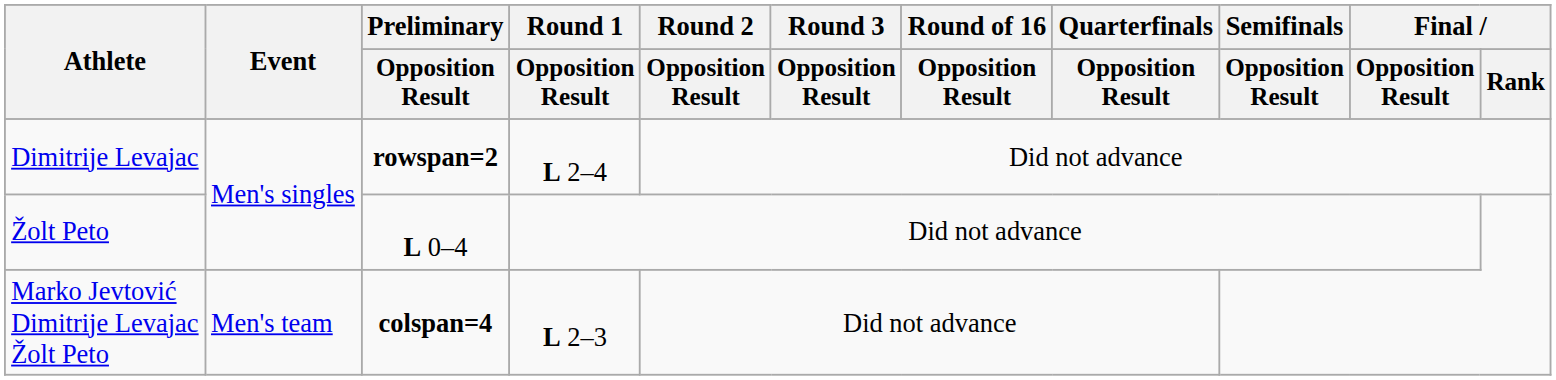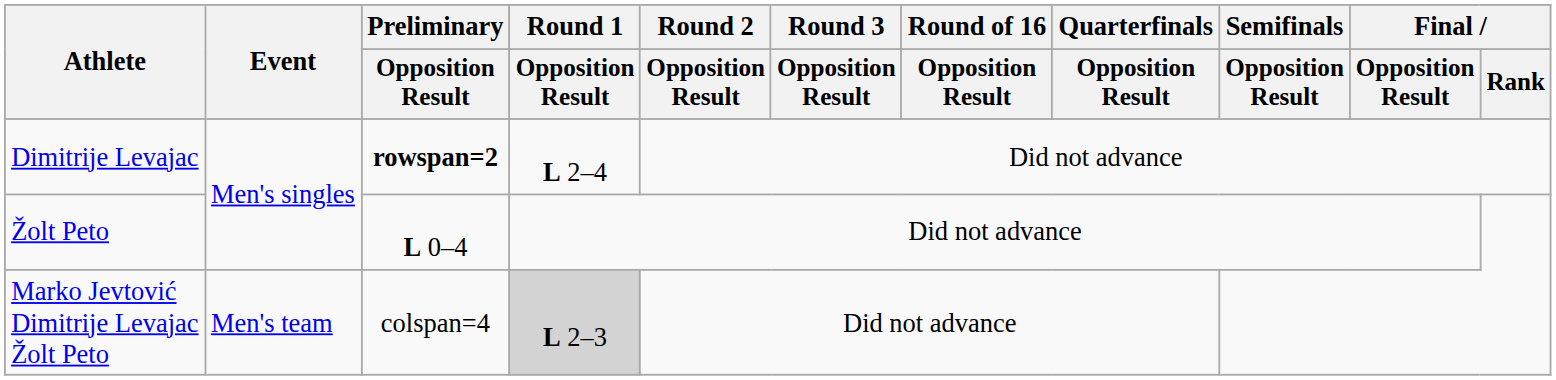(435, 322) bold -> (435, 322) normal
(575, 338) no background -> (575, 338) lightgrey background
